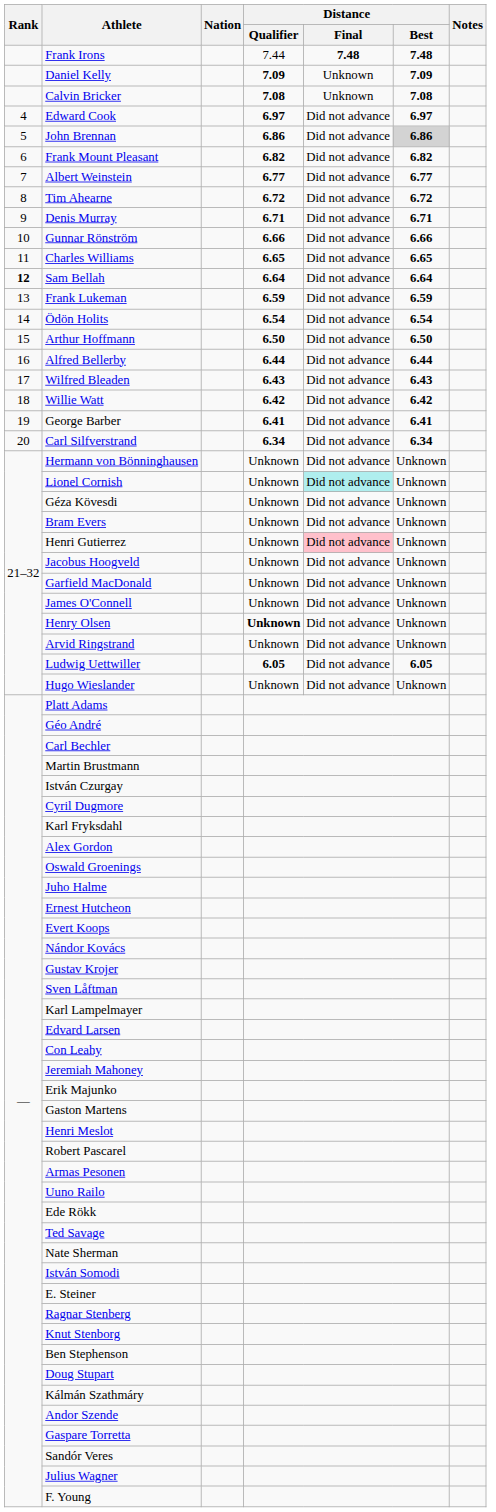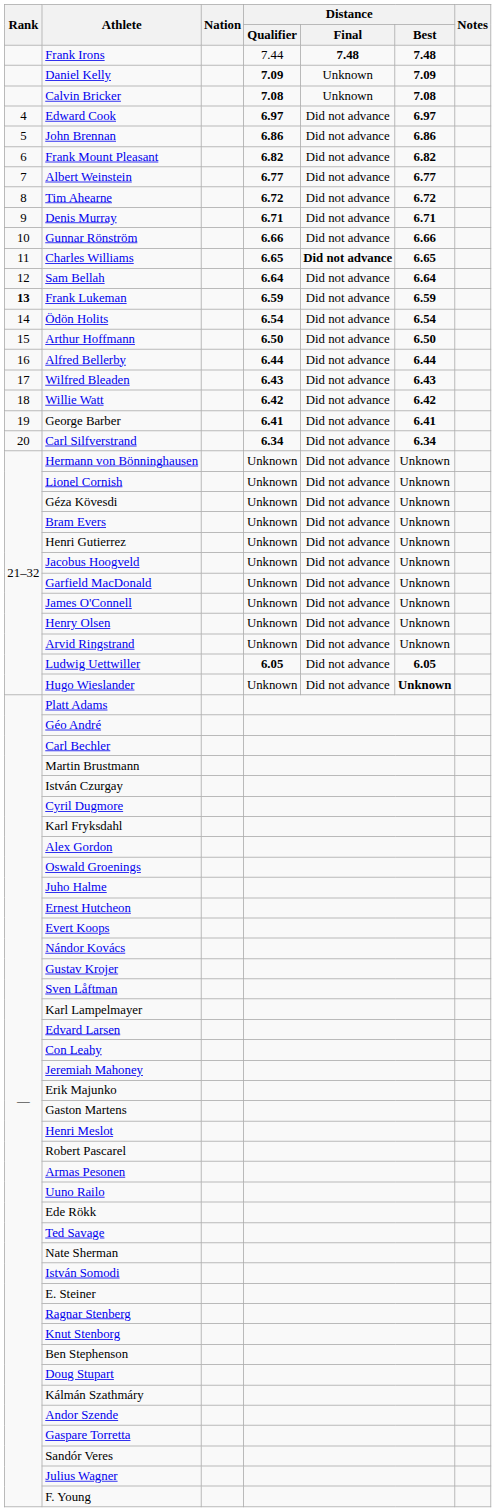(421, 136) lightgrey background -> (425, 136) no background
(348, 258) normal -> (348, 258) bold
(23, 278) bold -> (23, 278) normal
(23, 298) normal -> (23, 298) bold
(348, 481) paleturquoise background -> (348, 481) no background
(348, 542) pink background -> (348, 542) no background
(274, 623) bold -> (272, 623) normal
(421, 684) normal -> (425, 684) bold
